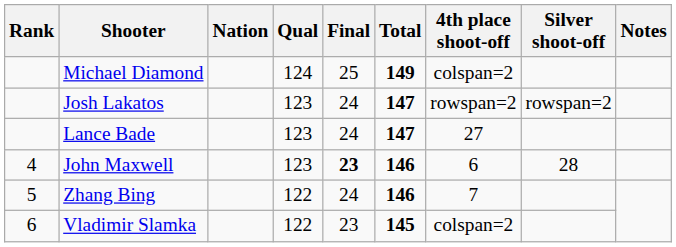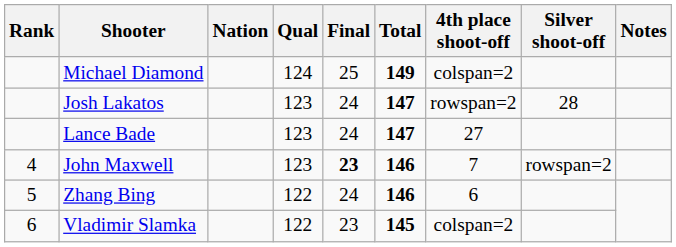(569, 103) rowspan=2 -> (569, 103) 28
(473, 164) 6 -> (473, 164) 7
(569, 164) 28 -> (569, 164) rowspan=2
(473, 195) 7 -> (473, 195) 6
